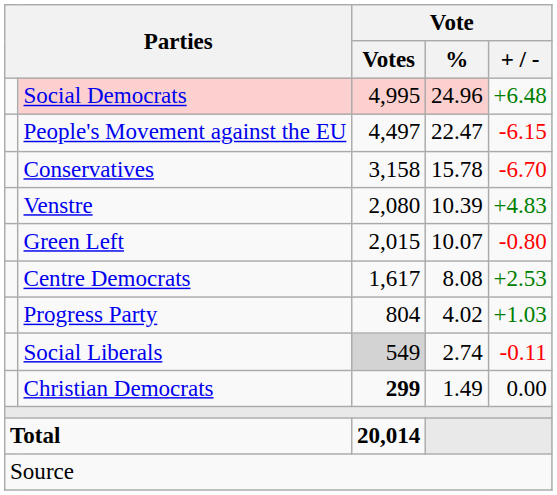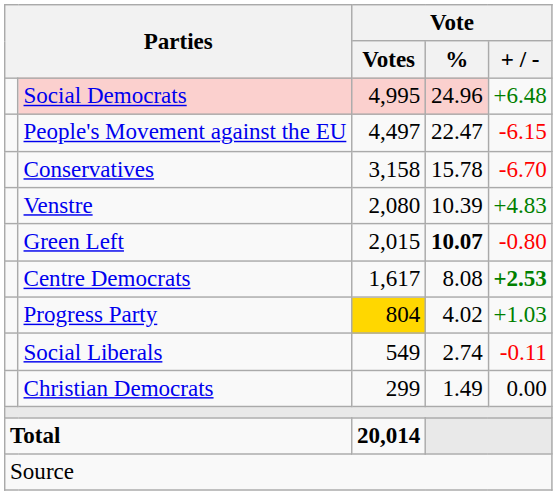(457, 242) normal -> (457, 242) bold
(520, 278) normal -> (520, 278) bold
(403, 315) no background -> (403, 315) gold background
(403, 351) lightgrey background -> (403, 351) no background
(403, 388) bold -> (403, 388) normal
